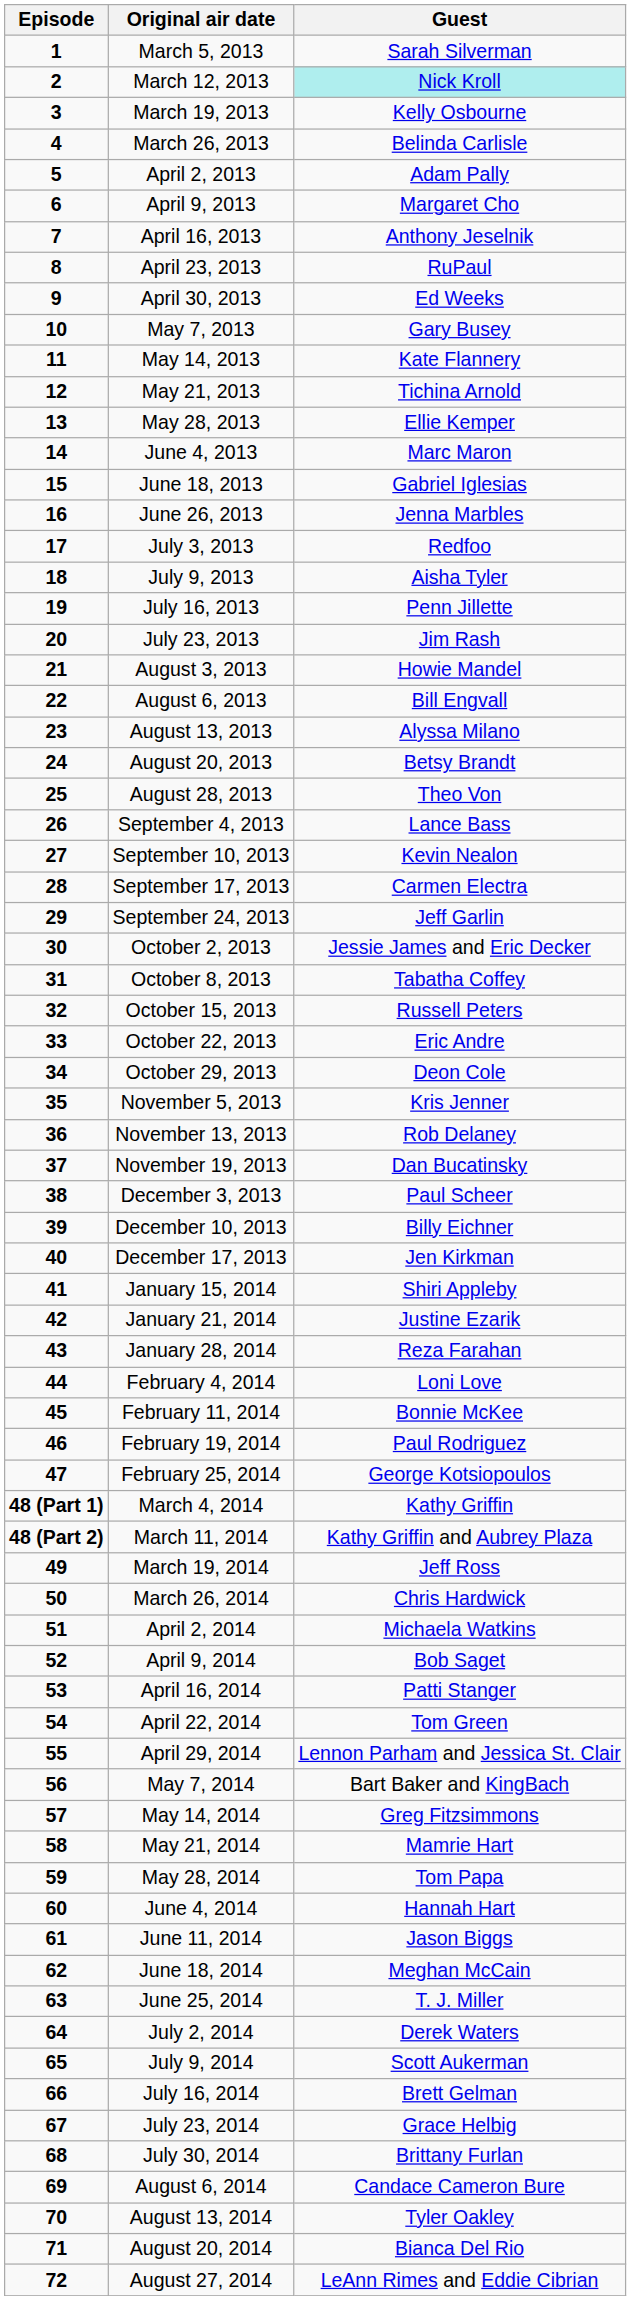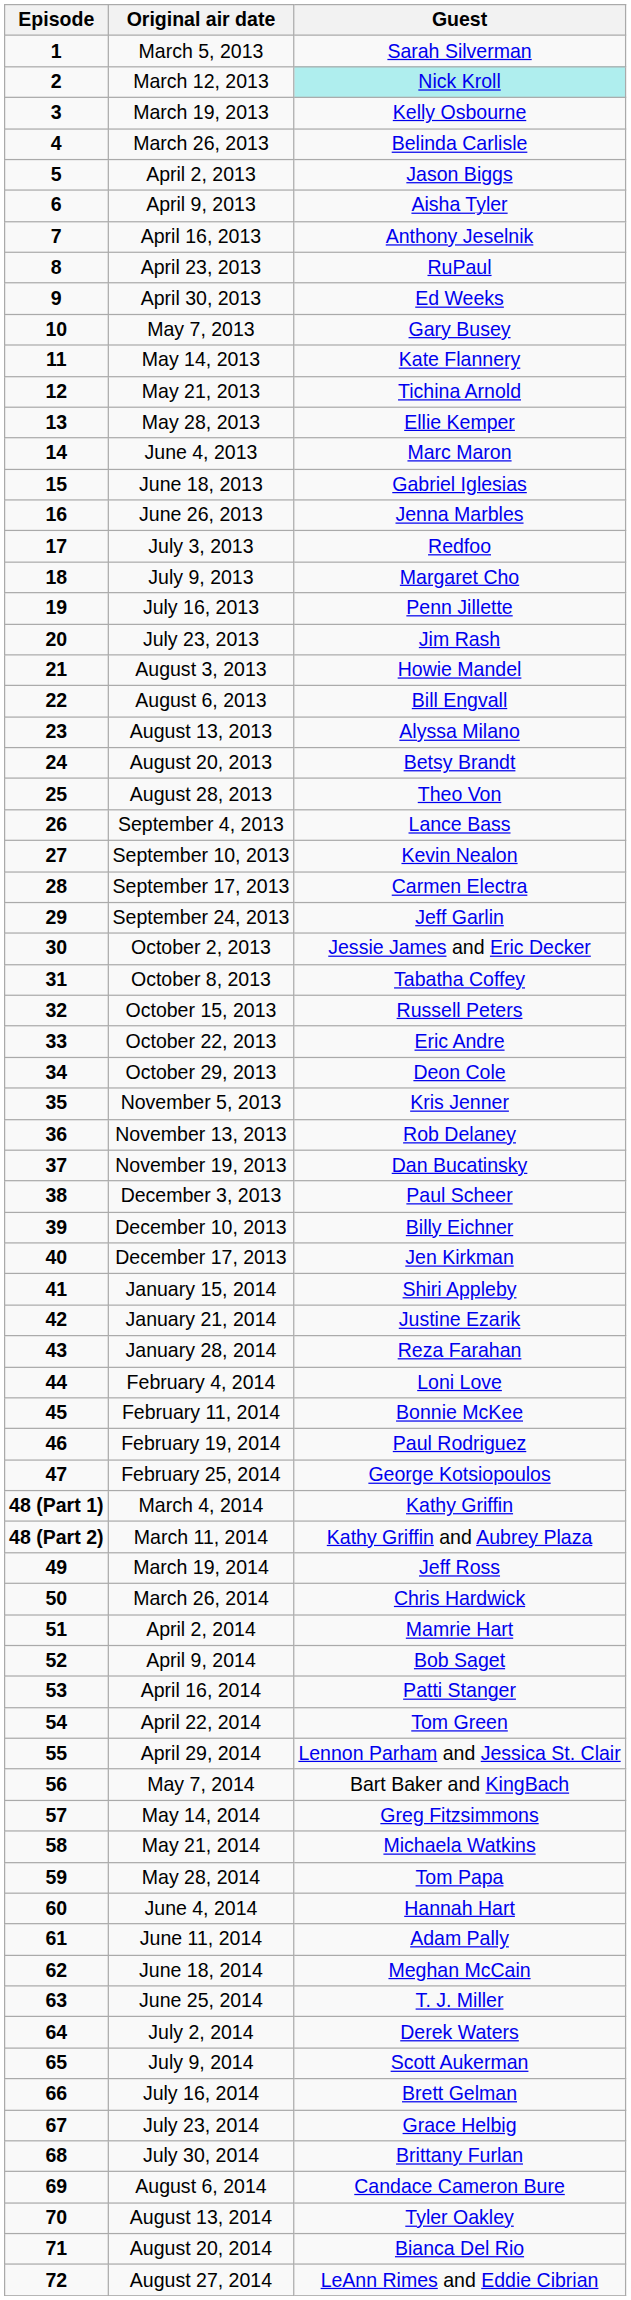(460, 174) Adam Pally -> (460, 174) Jason Biggs
(460, 205) Margaret Cho -> (460, 205) Aisha Tyler
(460, 577) Aisha Tyler -> (460, 577) Margaret Cho
(460, 1629) Michaela Watkins -> (460, 1629) Mamrie Hart
(460, 1846) Mamrie Hart -> (460, 1846) Michaela Watkins
(460, 1939) Jason Biggs -> (460, 1939) Adam Pally
